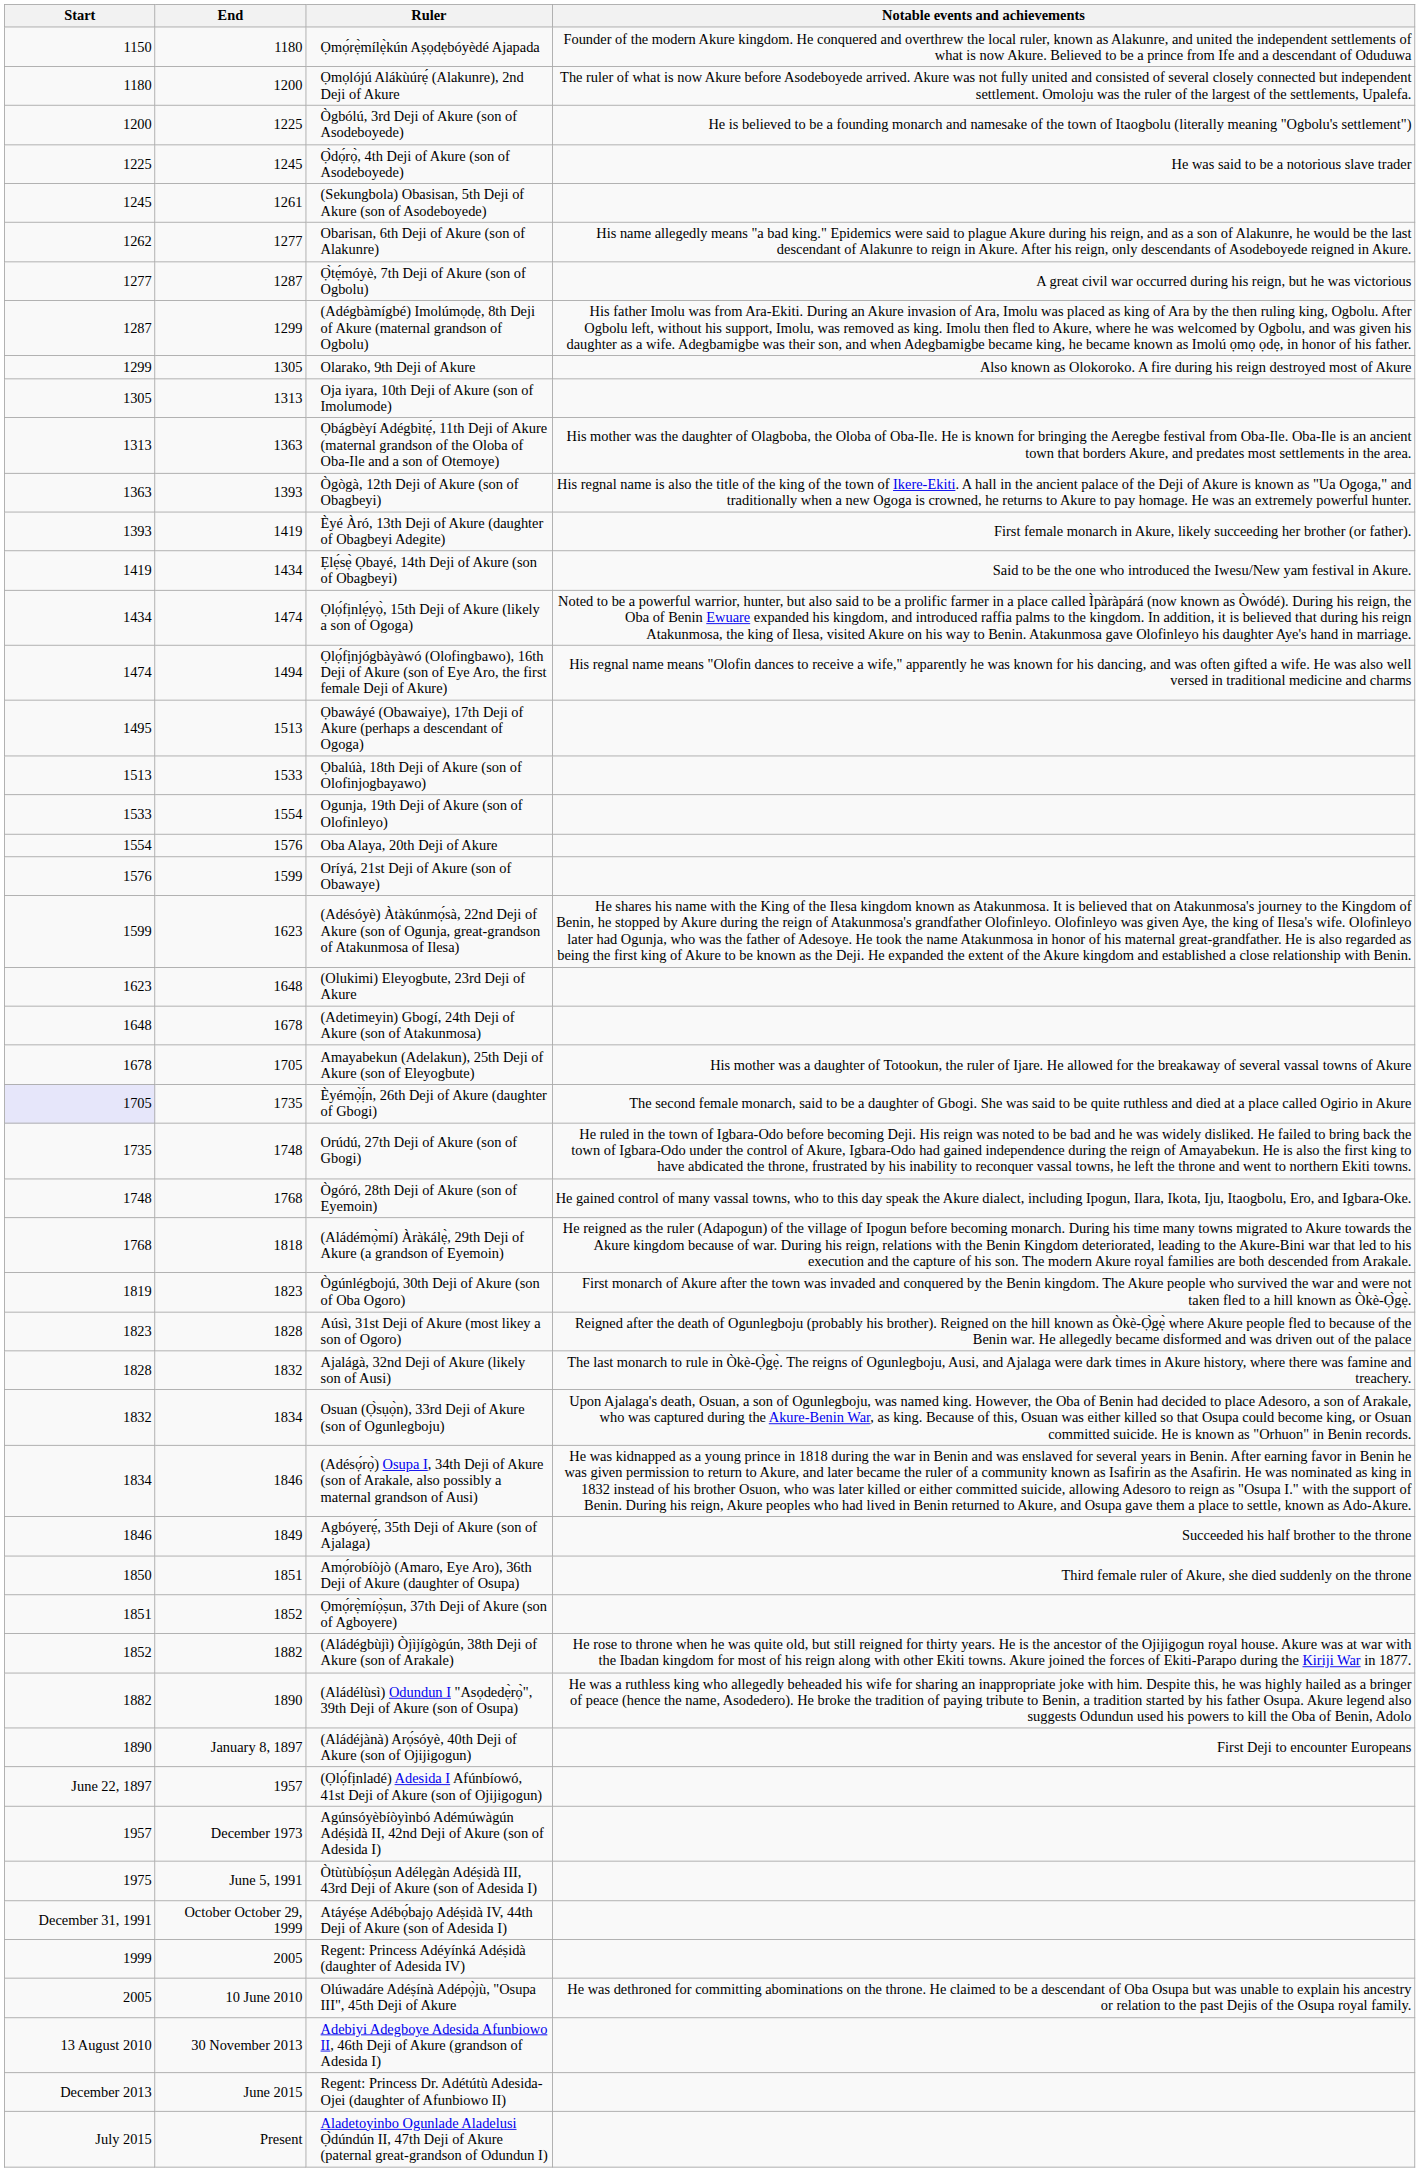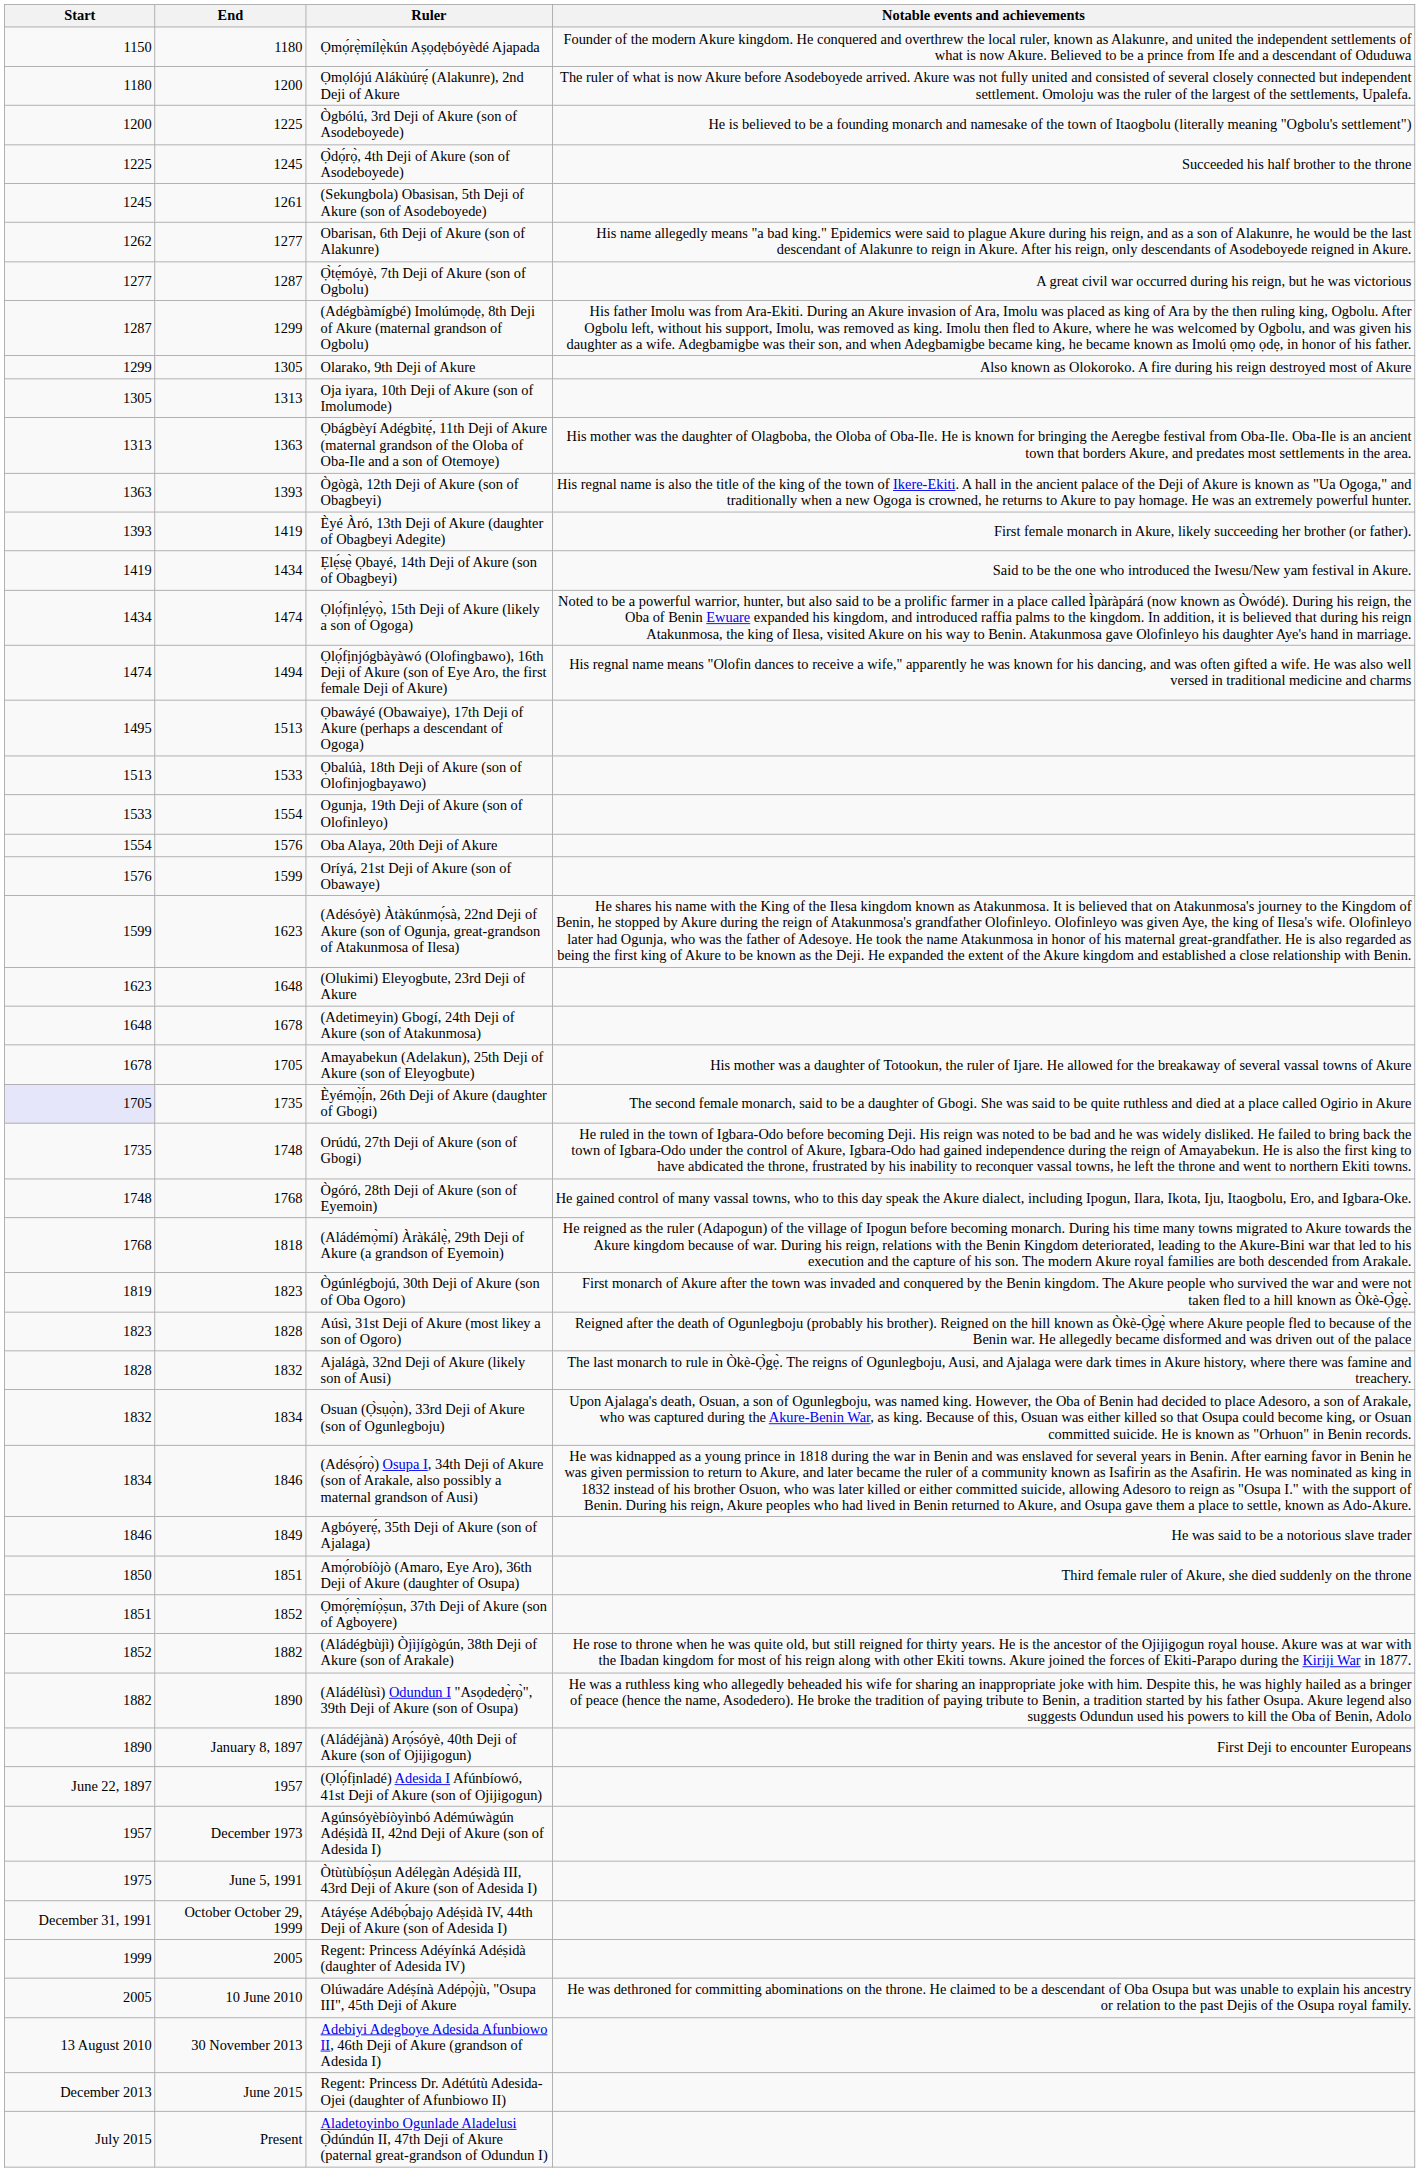(1291, 163) He was said to be a notorious slave trader -> (1297, 163) Succeeded his half brother to the throne
(1297, 1536) Succeeded his half brother to the throne -> (1291, 1536) He was said to be a notorious slave trader
